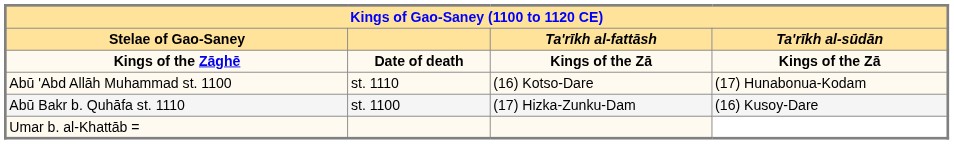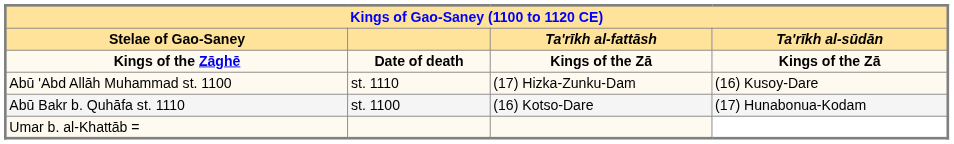(543, 83) (16) Kotso-Dare -> (564, 83) (17) Hizka-Zunku-Dam
(791, 83) (17) Hunabonua-Kodam -> (767, 83) (16) Kusoy-Dare
(564, 105) (17) Hizka-Zunku-Dam -> (543, 105) (16) Kotso-Dare
(767, 105) (16) Kusoy-Dare -> (791, 105) (17) Hunabonua-Kodam
